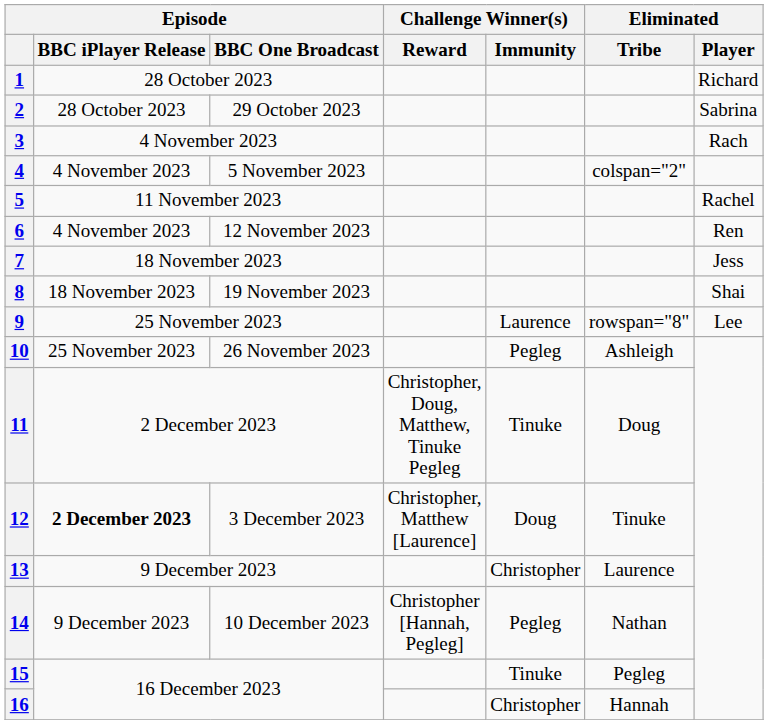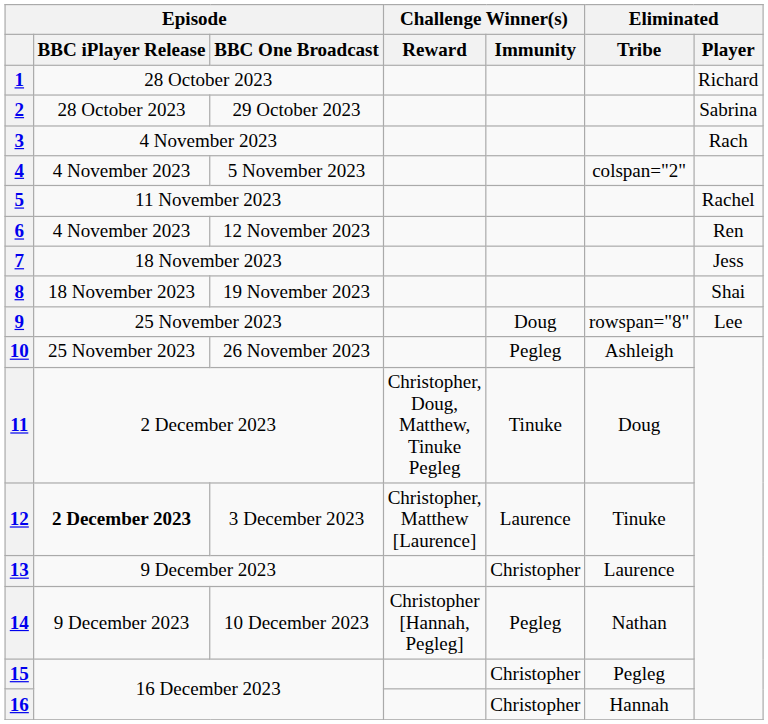(535, 321) Laurence -> (535, 321) Doug
(535, 519) Doug -> (535, 519) Laurence
(535, 674) Tinuke -> (535, 674) Christopher
